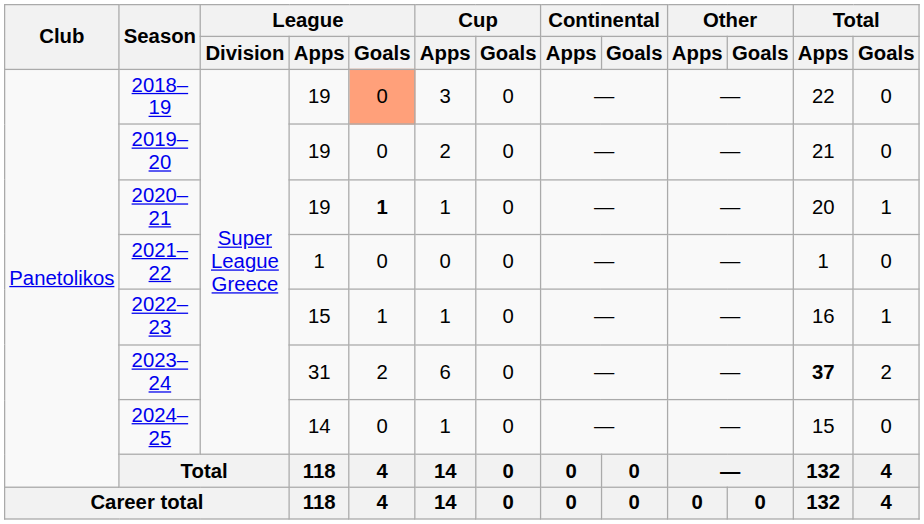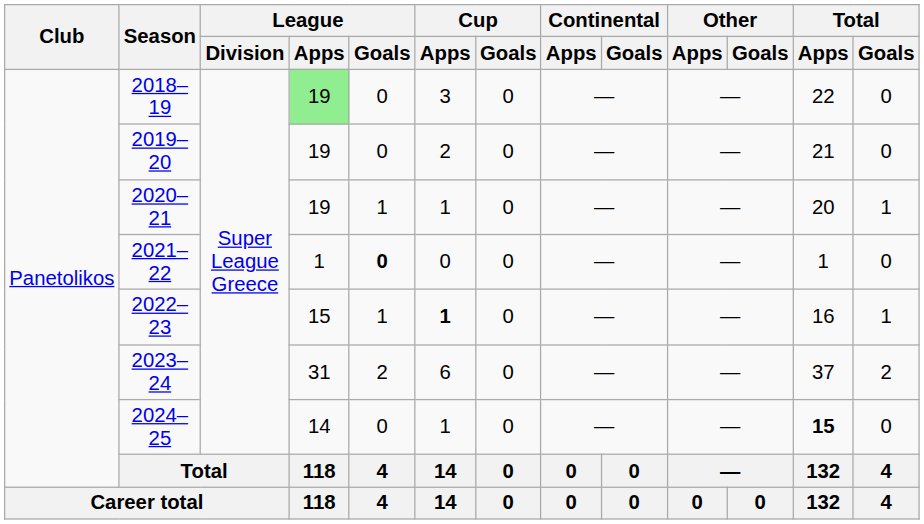(319, 96) no background -> (319, 96) lightgreen background
(382, 96) lightsalmon background -> (382, 96) no background
(382, 206) bold -> (382, 206) normal
(382, 261) normal -> (382, 261) bold
(445, 316) normal -> (445, 316) bold
(823, 371) bold -> (823, 371) normal
(823, 427) normal -> (823, 427) bold
